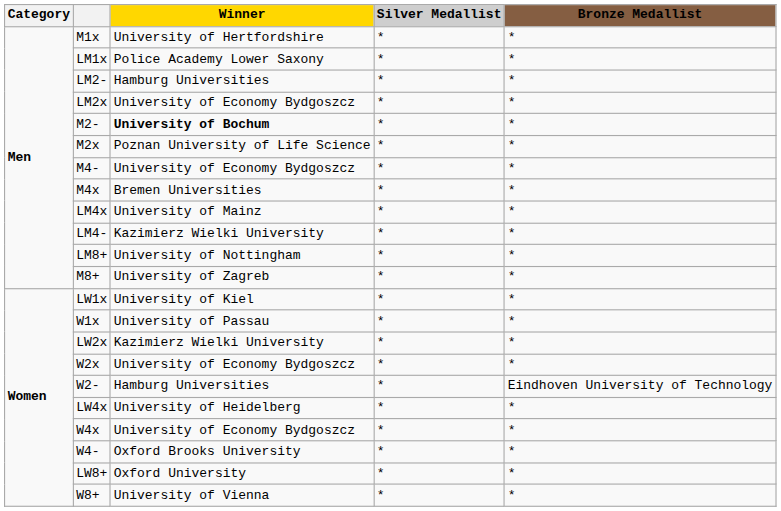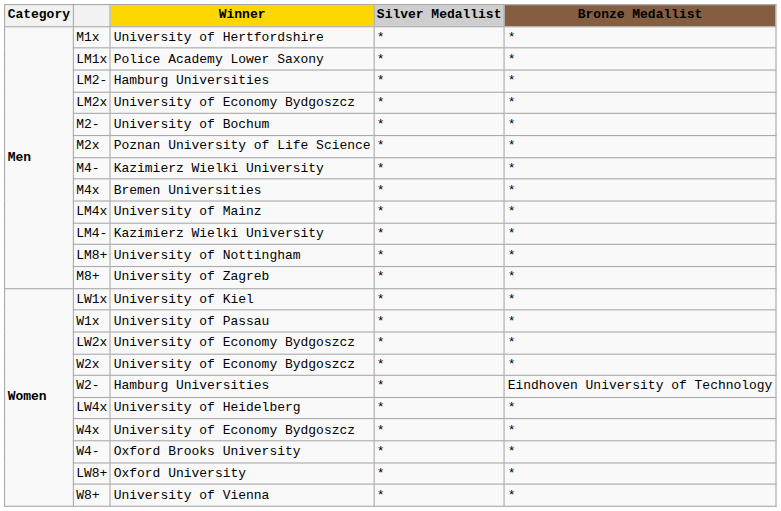(192, 124) bold -> (192, 124) normal
(234, 168) University of Economy Bydgoszcz -> (219, 168) Kazimierz Wielki University
(219, 342) Kazimierz Wielki University -> (234, 342) University of Economy Bydgoszcz
